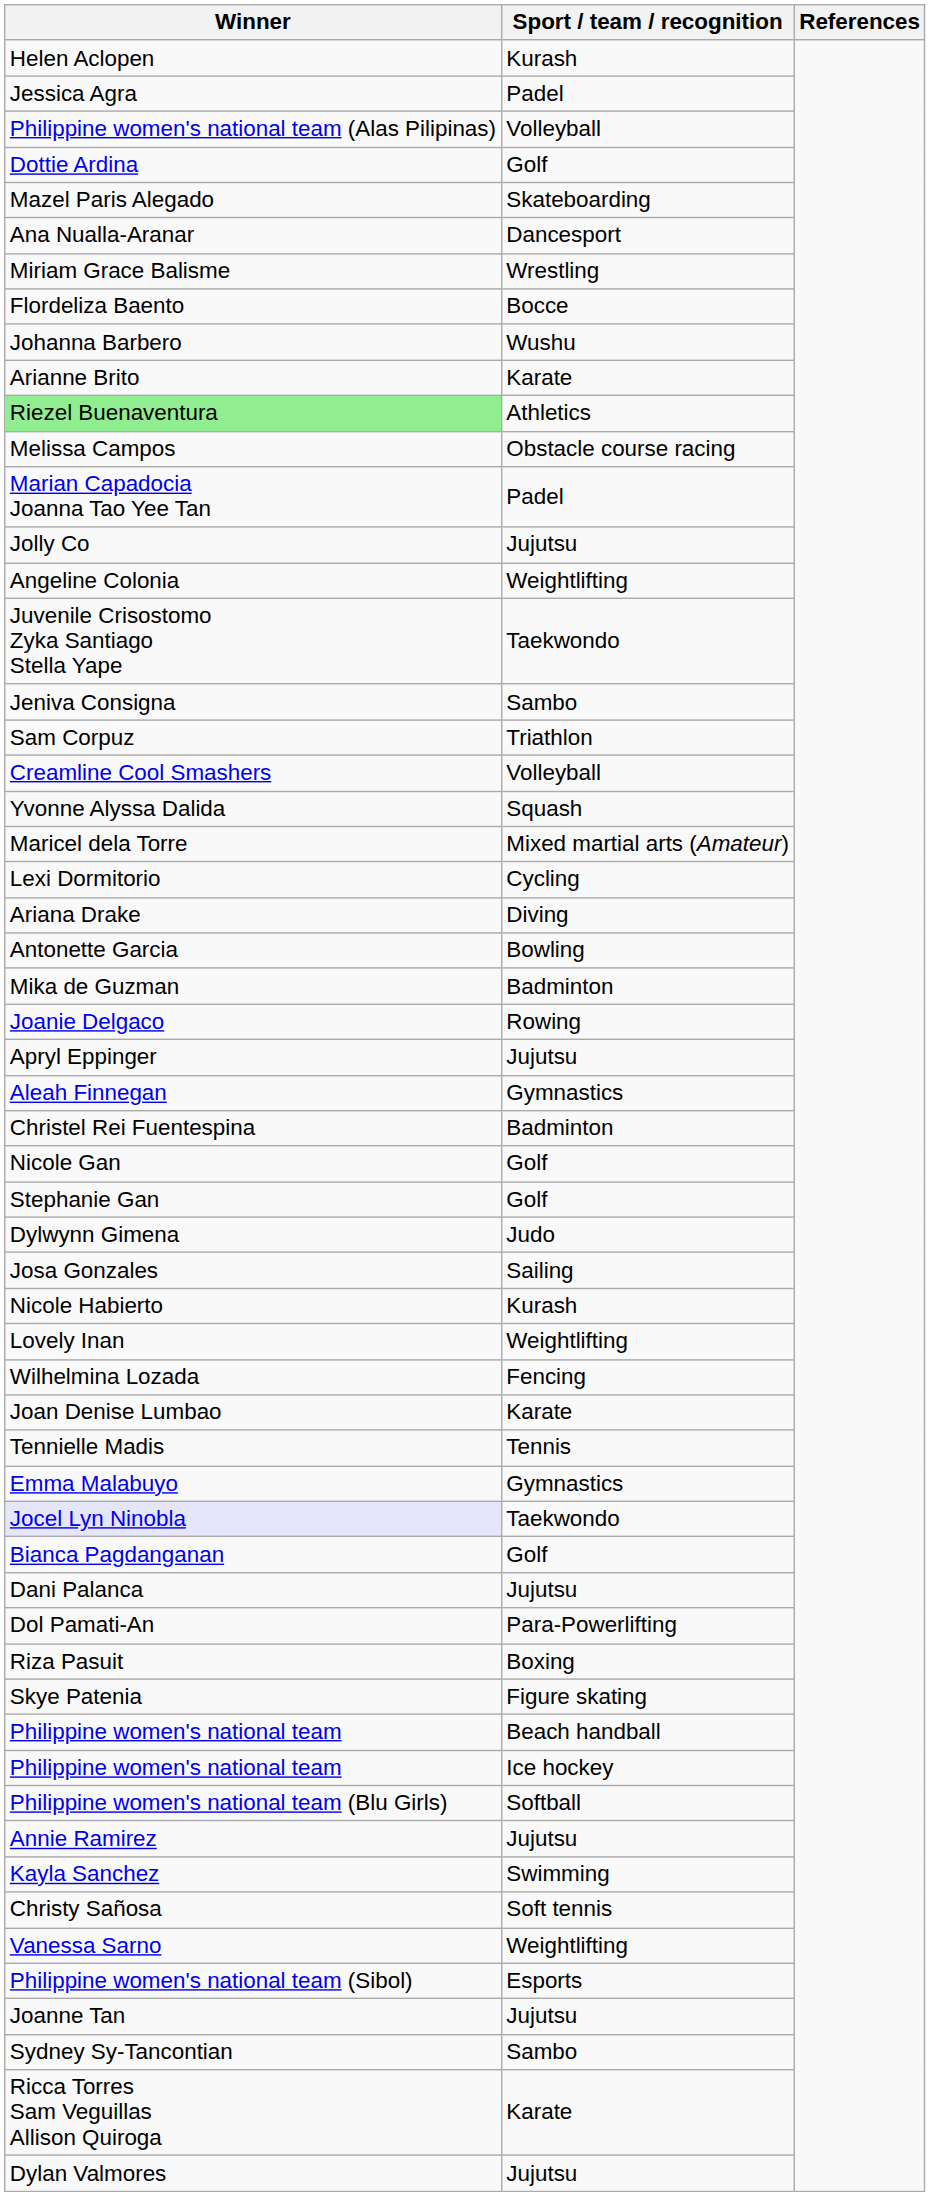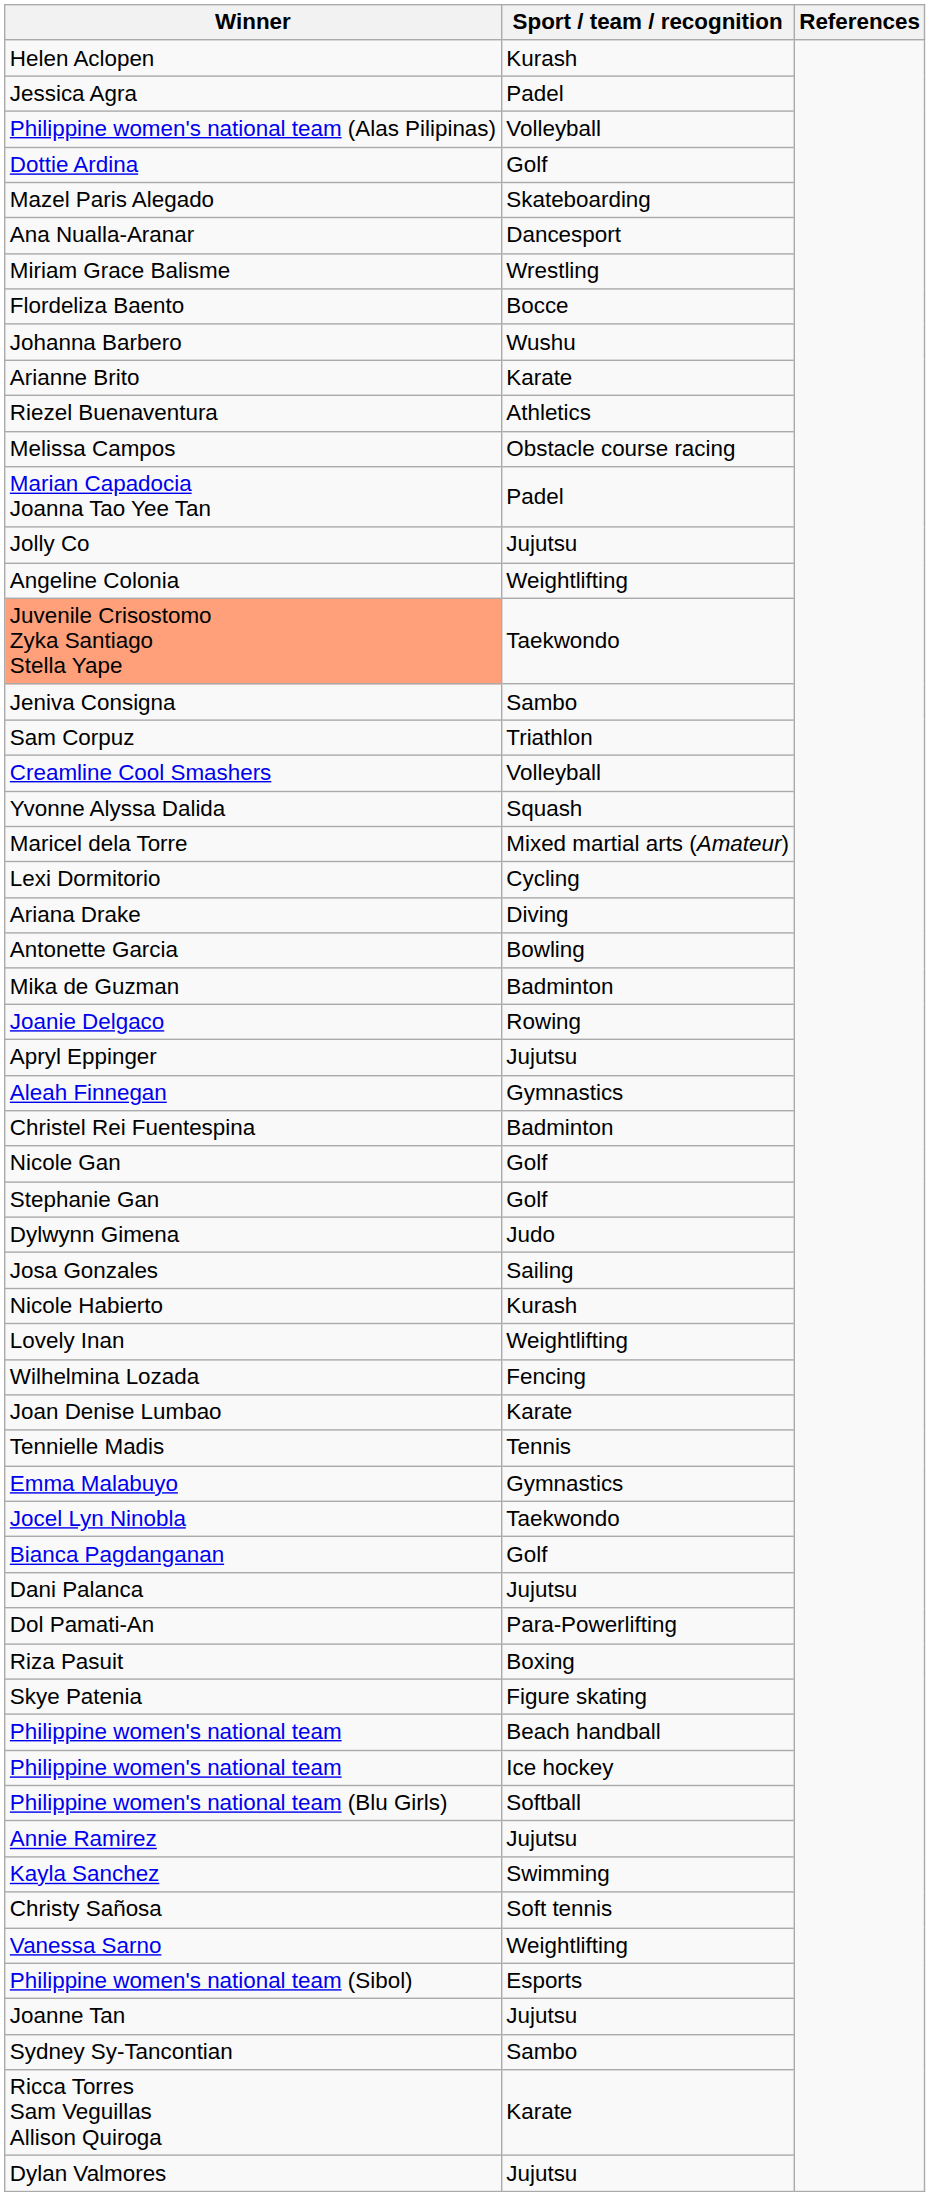(114, 413) lightgreen background -> (114, 413) no background
(111, 641) no background -> (111, 641) lightsalmon background
(98, 1518) lavender background -> (98, 1518) no background
